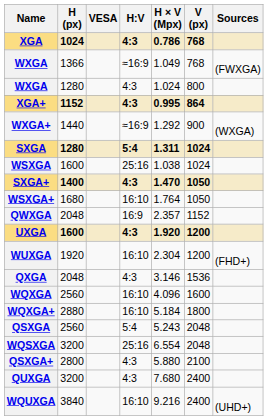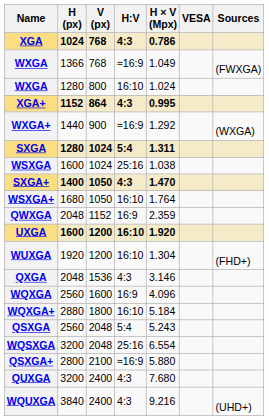columns swapped: (198, 18) <-> (103, 18)
(130, 86) 4:3 -> (130, 86) 16:10
(167, 215) 2.357 -> (162, 215) 2.359
(130, 232) 4:3 -> (131, 232) 16:10
(167, 255) 2.304 -> (162, 255) 1.304
(136, 294) 16:10 -> (127, 294) 16:9
(130, 361) 4:3 -> (130, 361) ≈16:9
(136, 401) 16:10 -> (124, 401) 4:3
